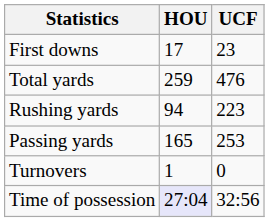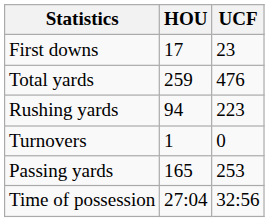rows swapped: (61, 140) <-> (48, 170)
(186, 200) lavender background -> (186, 200) no background
